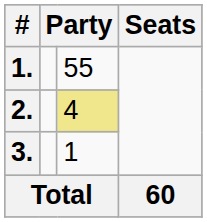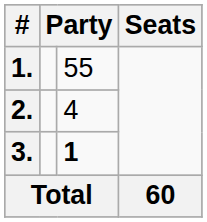(71, 110) khaki background -> (71, 110) no background
(71, 152) normal -> (71, 152) bold
